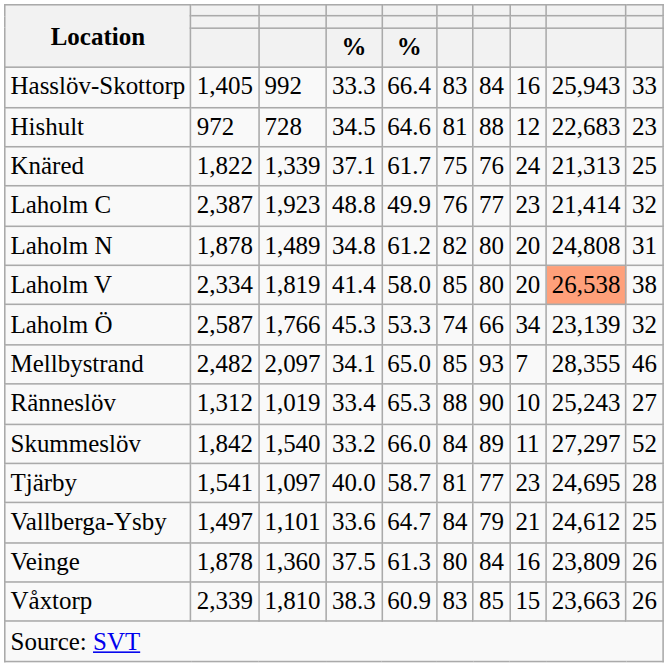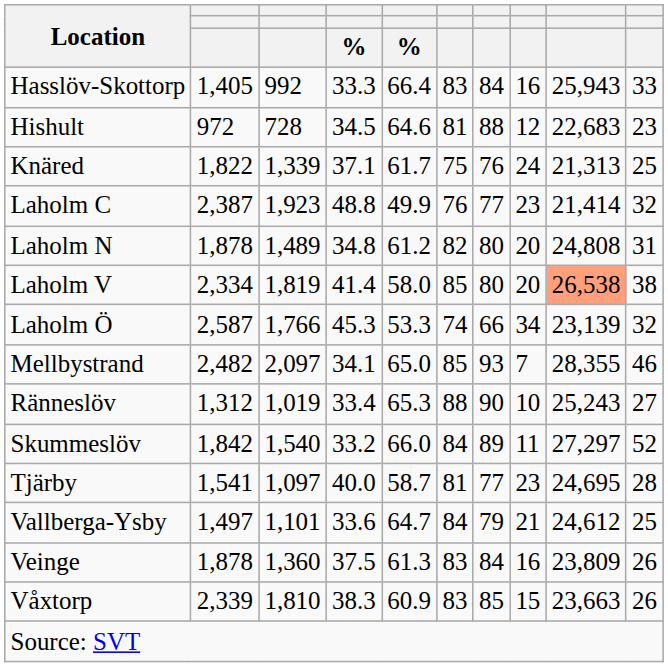(455, 561) 80 -> (455, 561) 83
